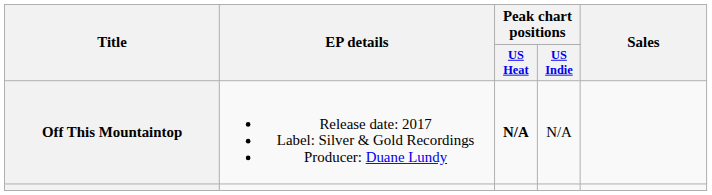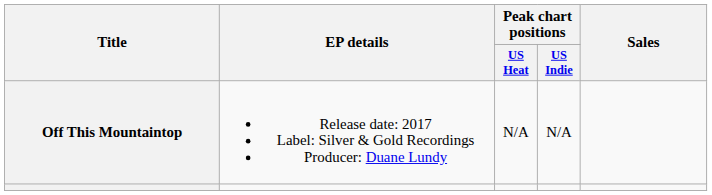(516, 132) bold -> (516, 132) normal
